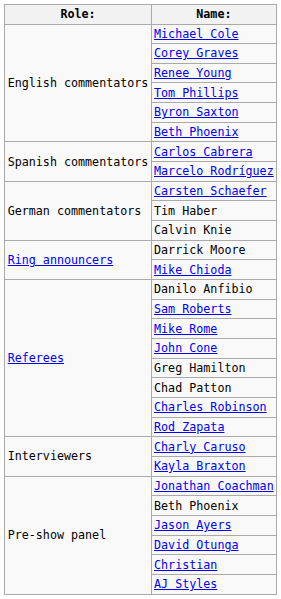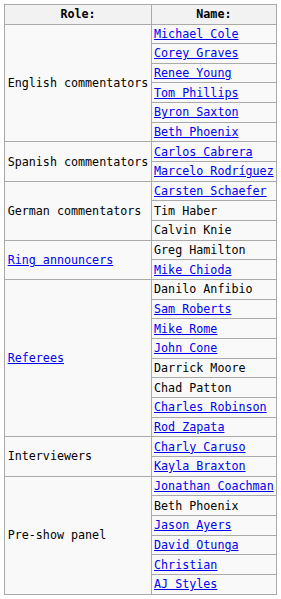(200, 250) Darrick Moore -> (200, 250) Greg Hamilton
(200, 368) Greg Hamilton -> (200, 368) Darrick Moore
